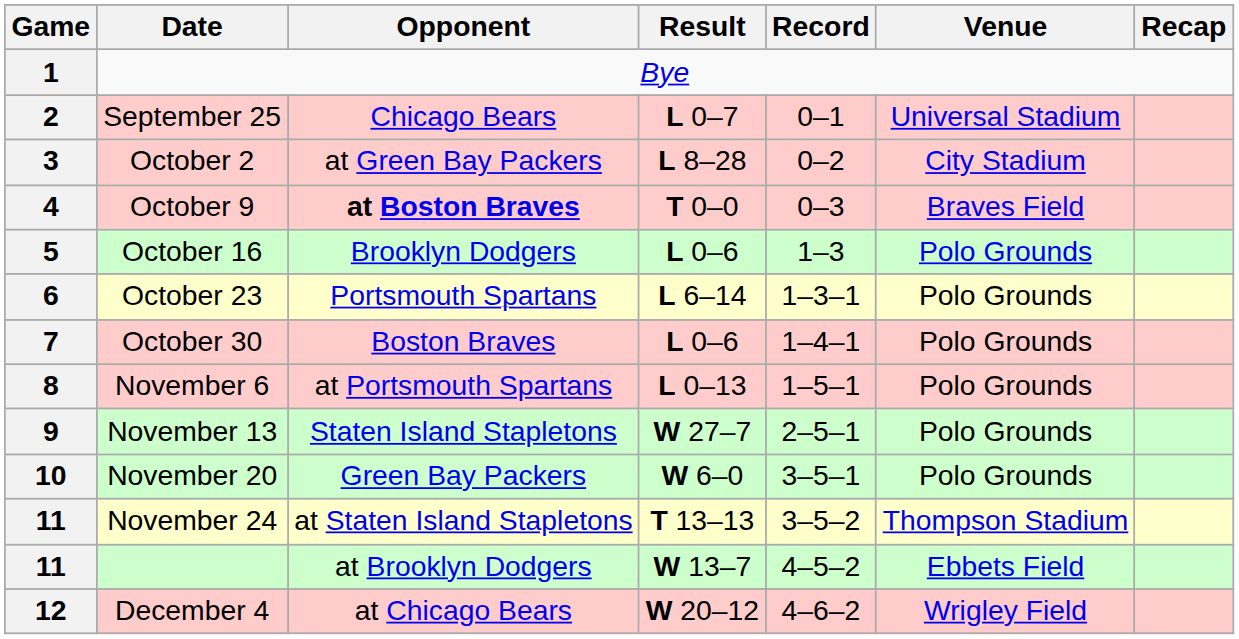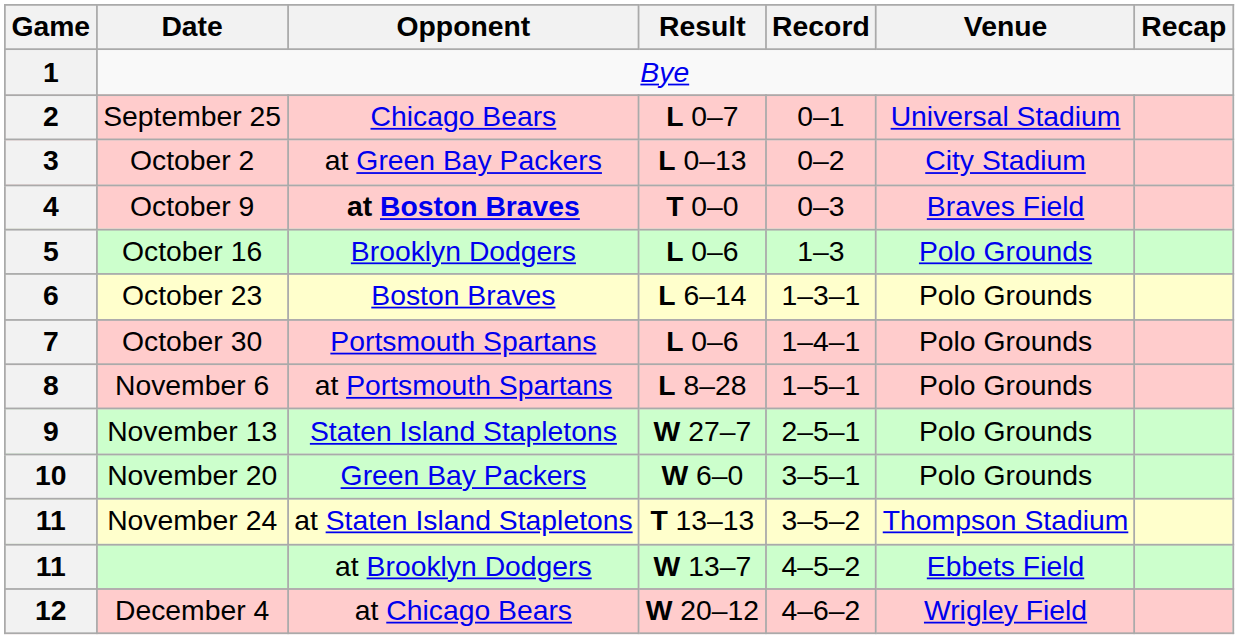(702, 161) L 8–28 -> (702, 161) L 0–13
(463, 296) Portsmouth Spartans -> (463, 296) Boston Braves
(463, 341) Boston Braves -> (463, 341) Portsmouth Spartans
(702, 386) L 0–13 -> (702, 386) L 8–28
